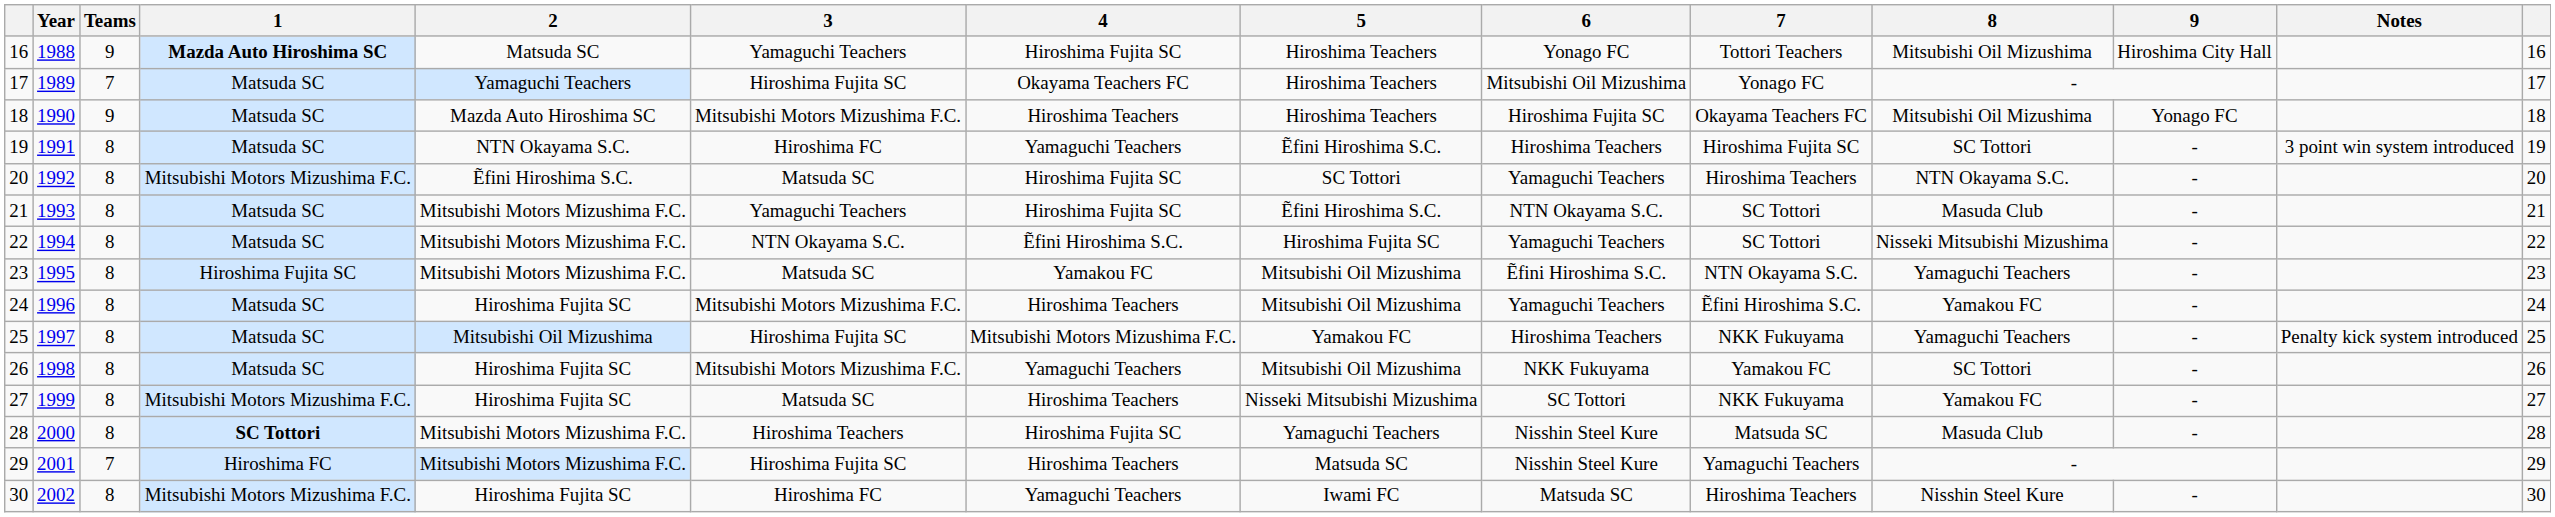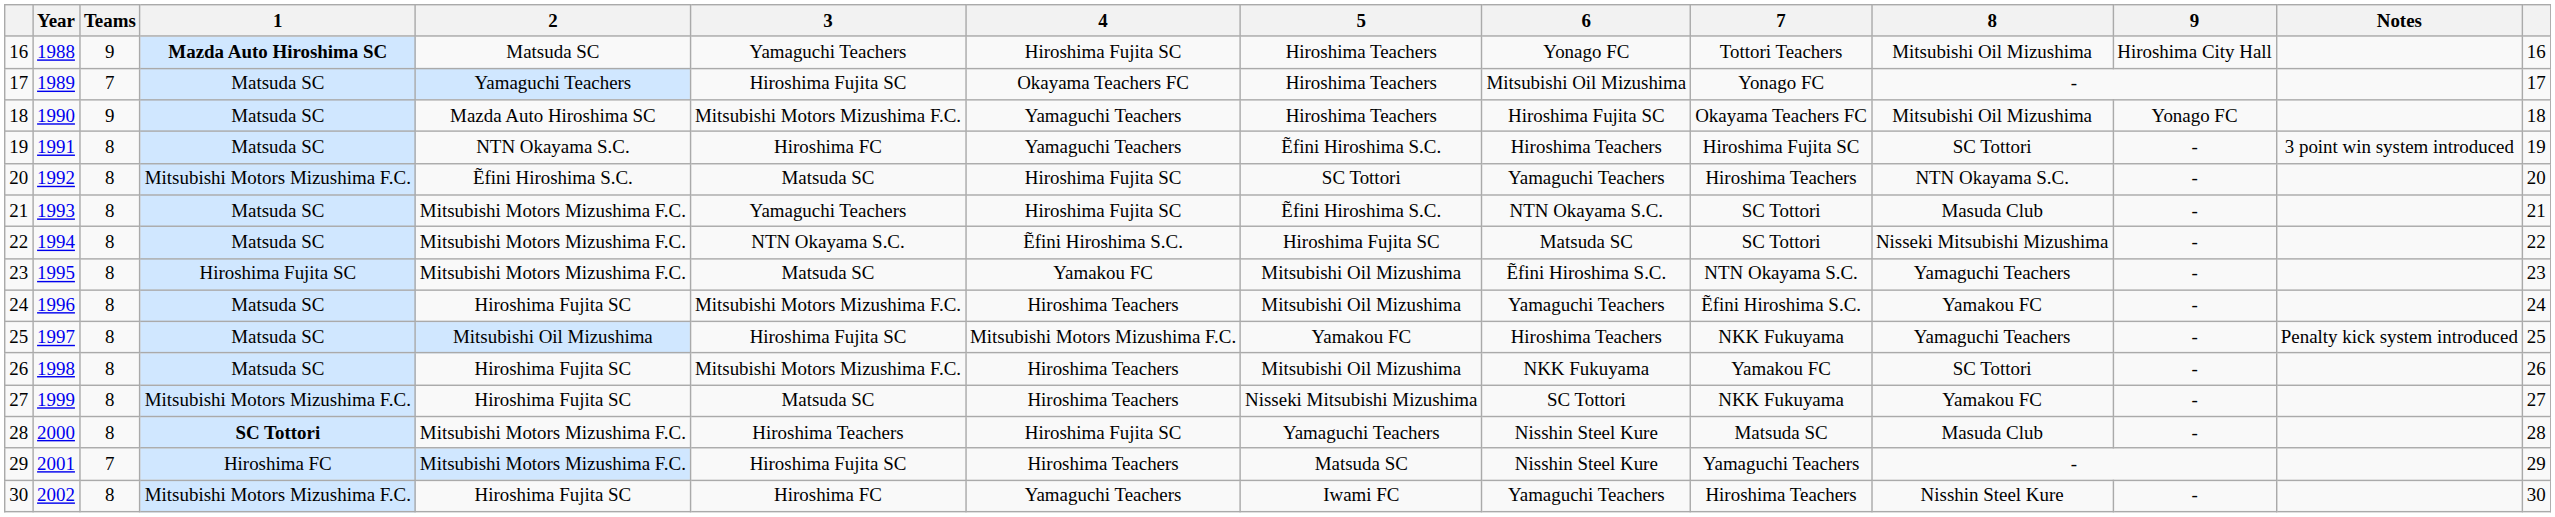(1103, 115) Hiroshima Teachers -> (1103, 115) Yamaguchi Teachers
(1586, 242) Yamaguchi Teachers -> (1586, 242) Matsuda SC
(1103, 369) Yamaguchi Teachers -> (1103, 369) Hiroshima Teachers
(1586, 495) Matsuda SC -> (1586, 495) Yamaguchi Teachers
